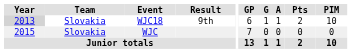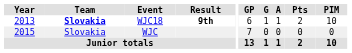(25, 21) lightgrey background -> (25, 21) no background
(85, 21) normal -> (85, 21) bold
(206, 21) normal -> (206, 21) bold
